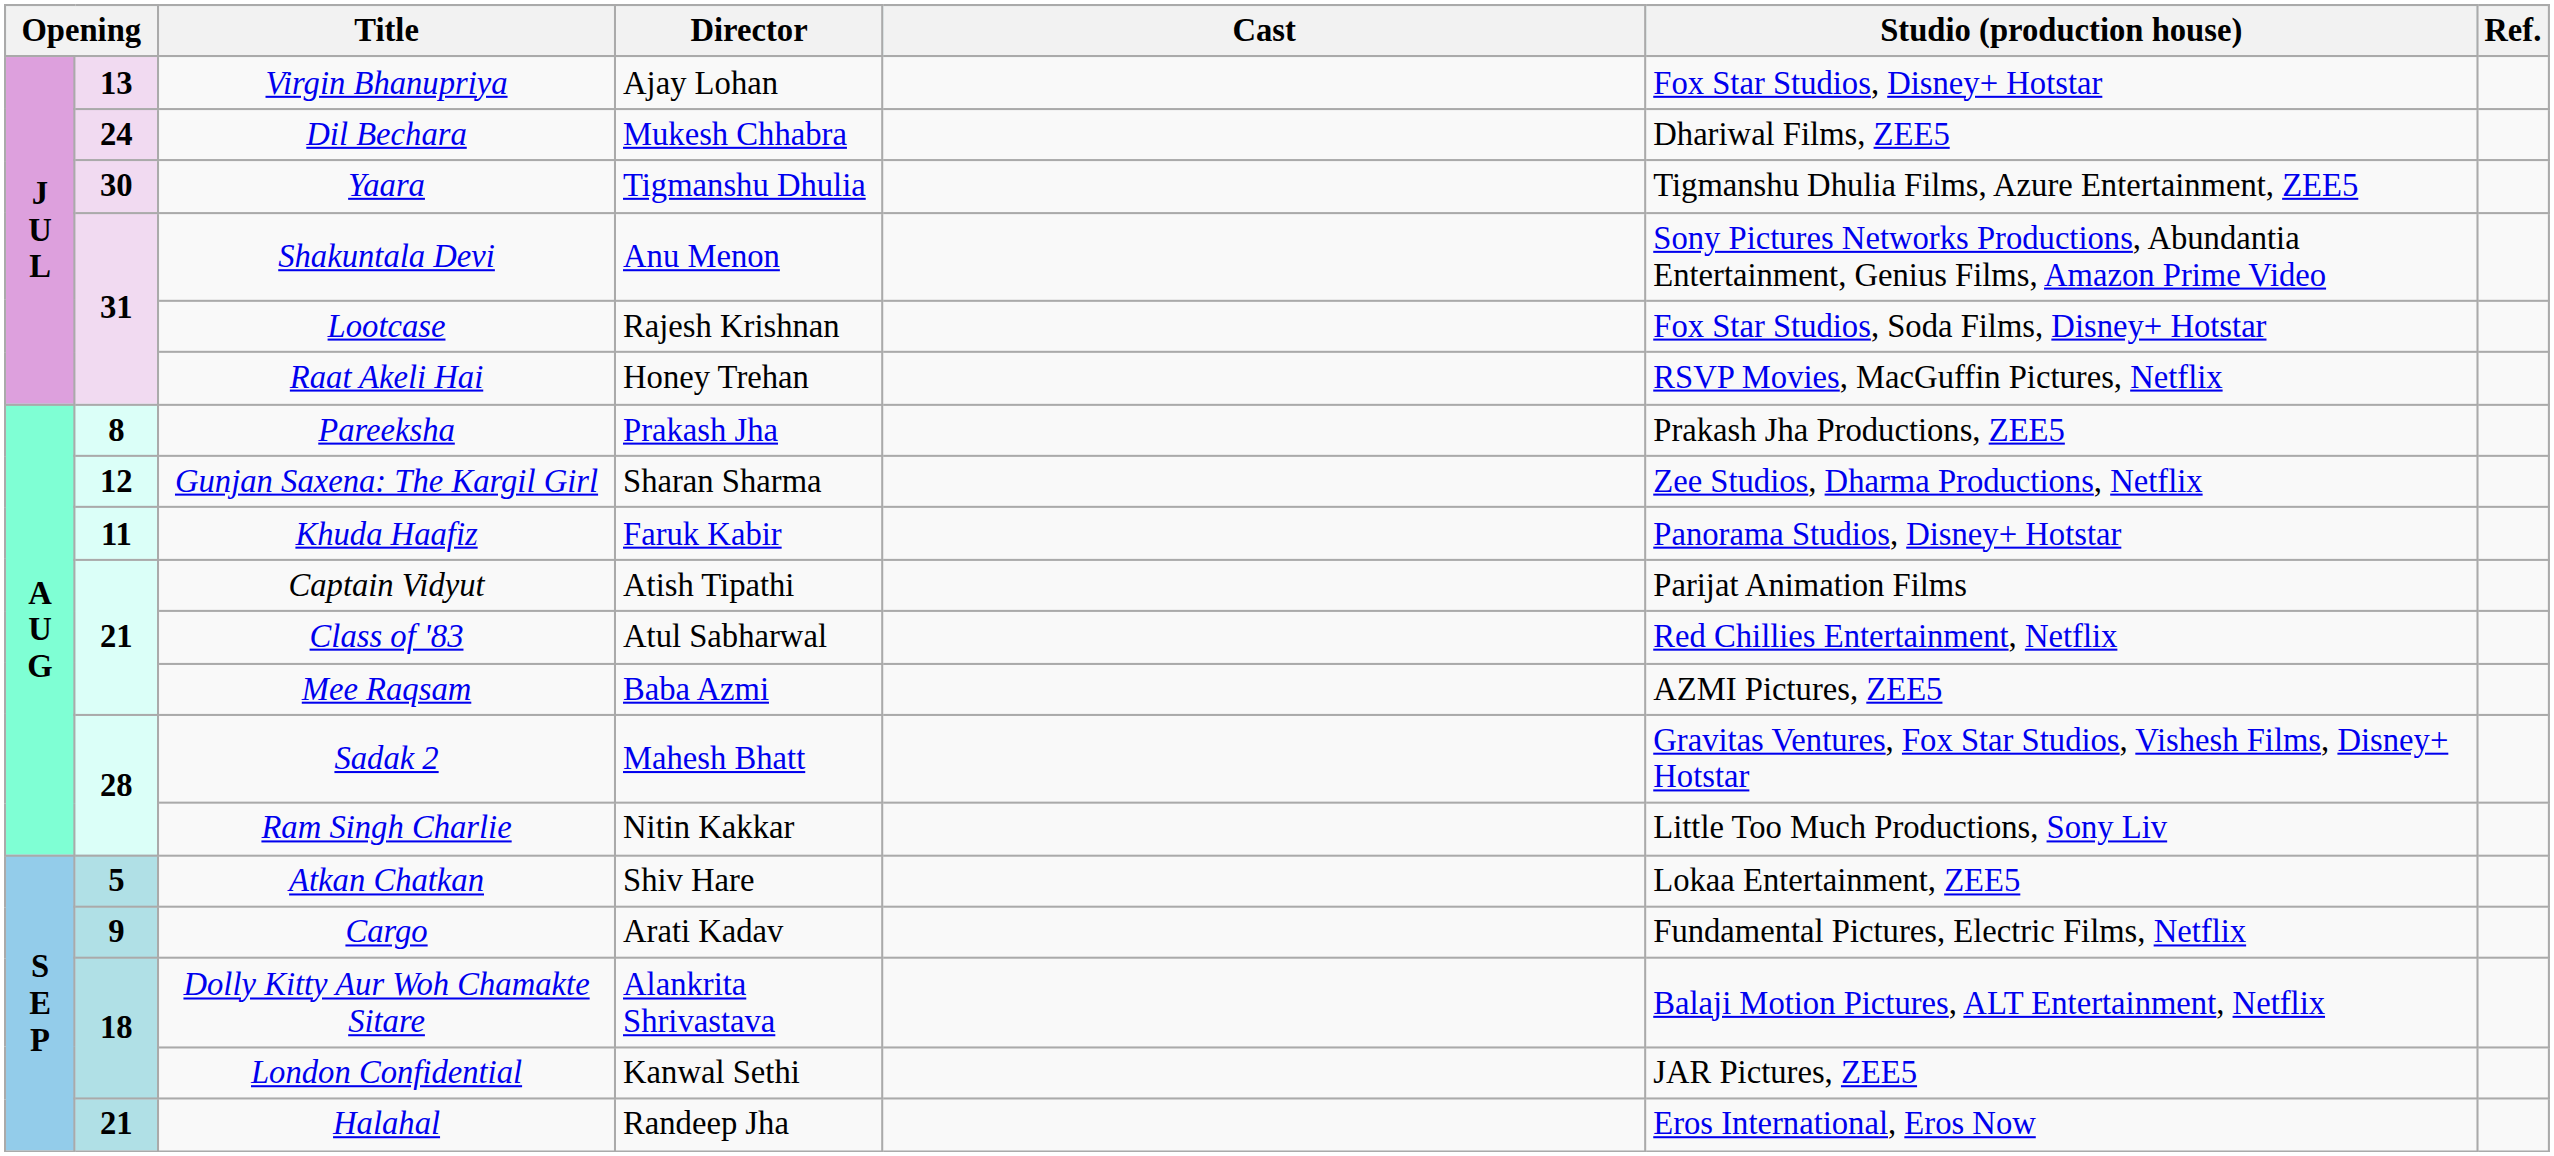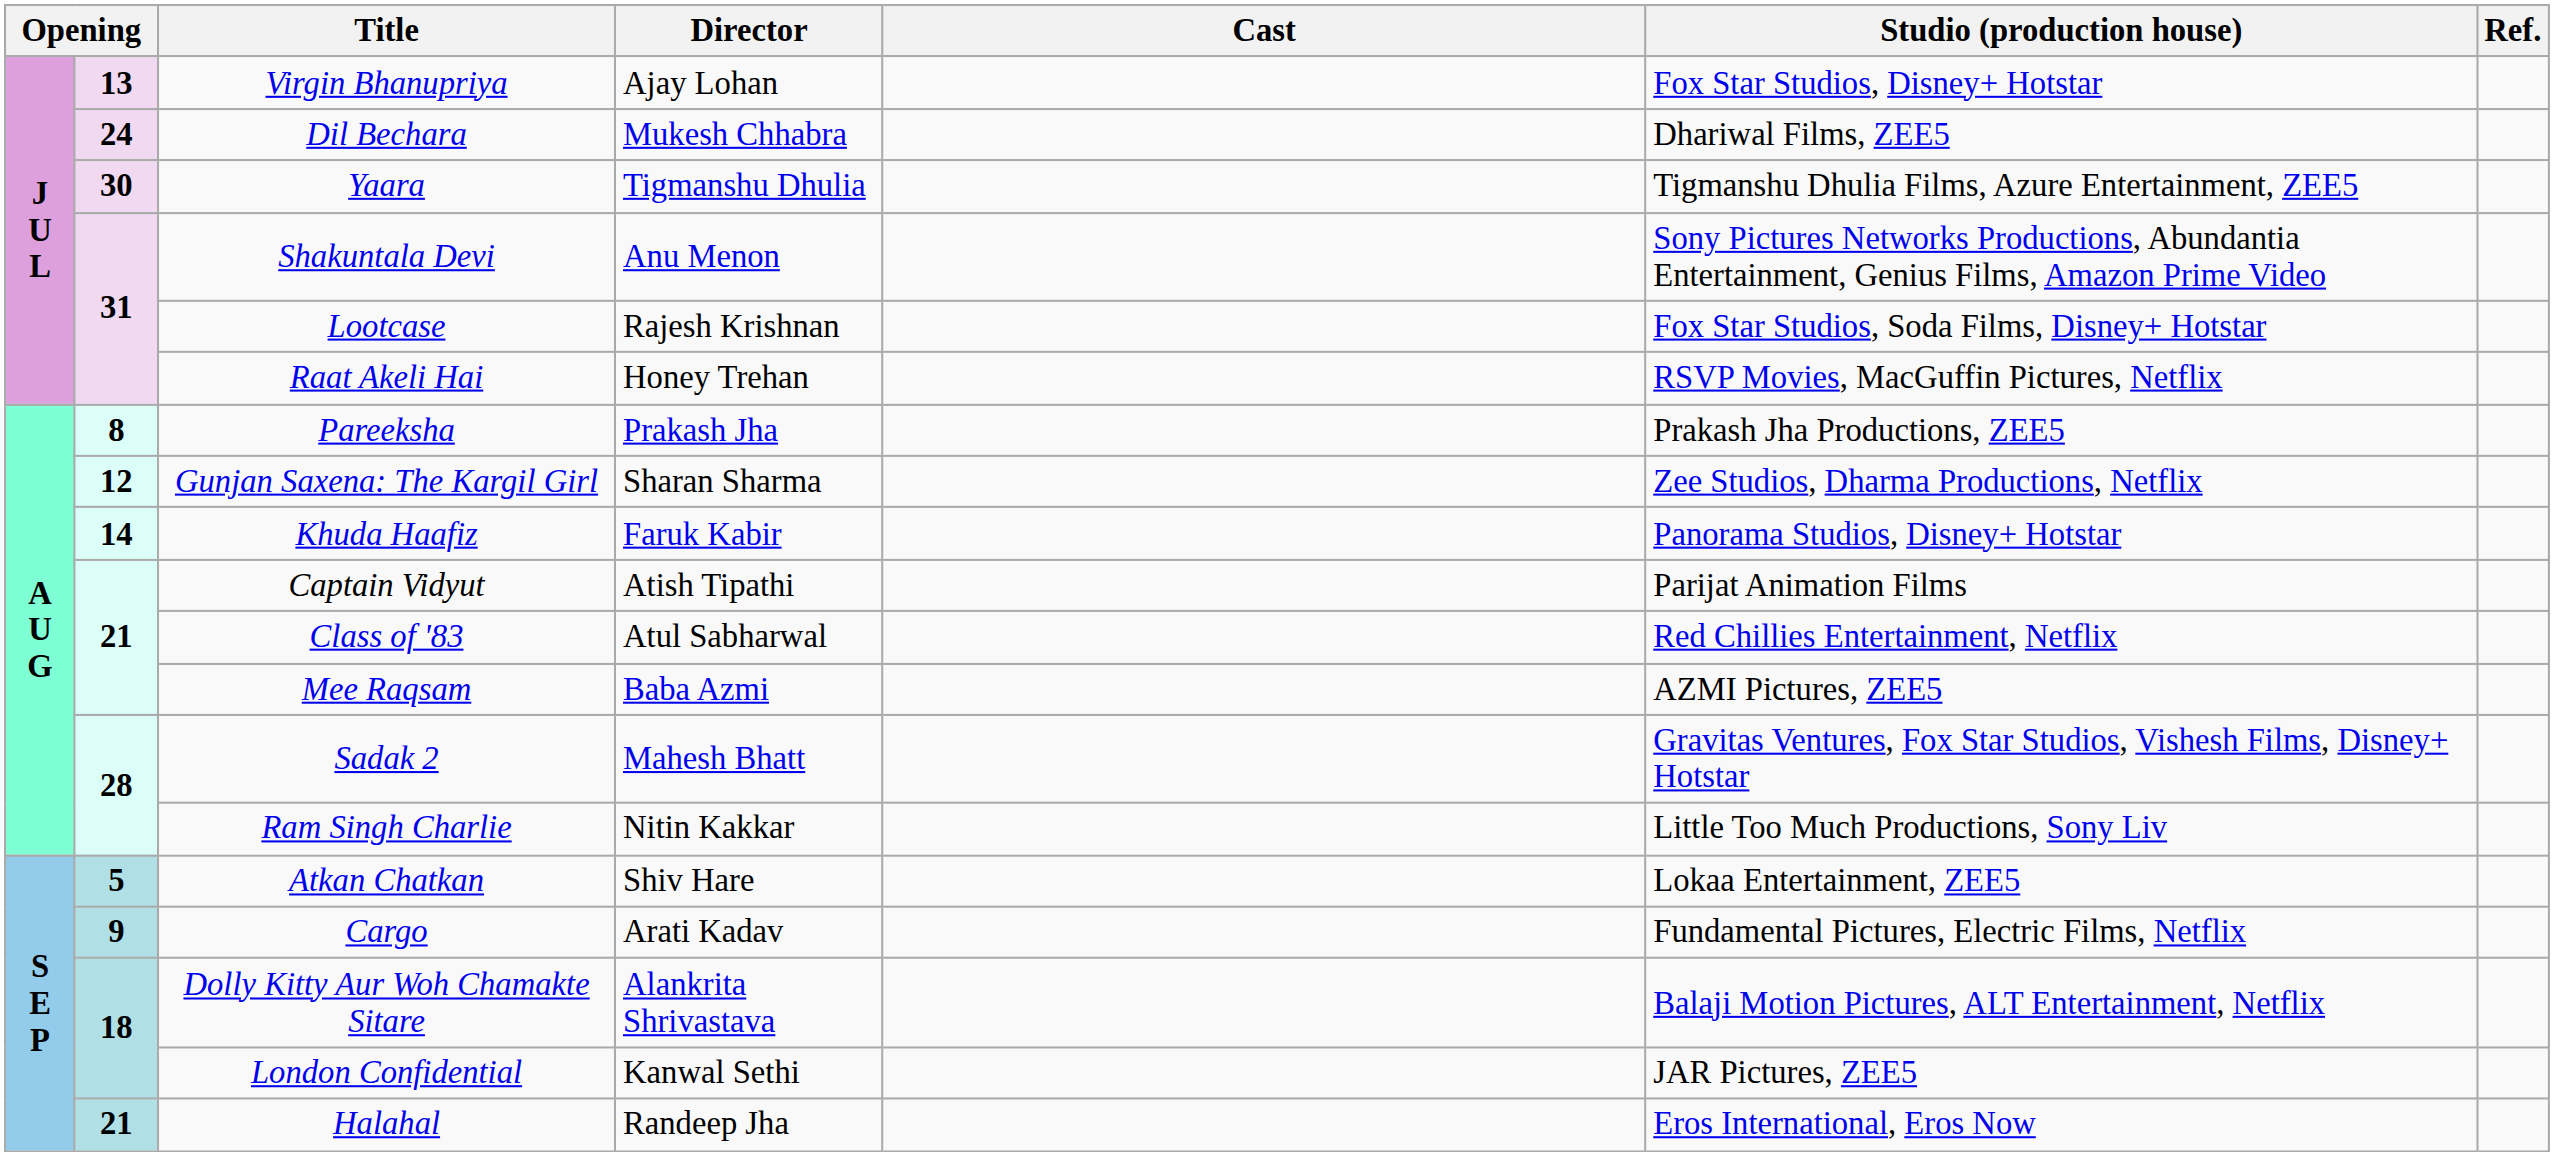(116, 532) 11 -> (116, 532) 14
